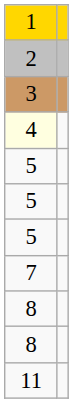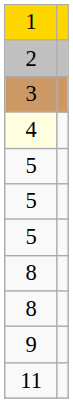(31, 272) 7 -> (31, 272) 8
(31, 344) 8 -> (31, 344) 9
